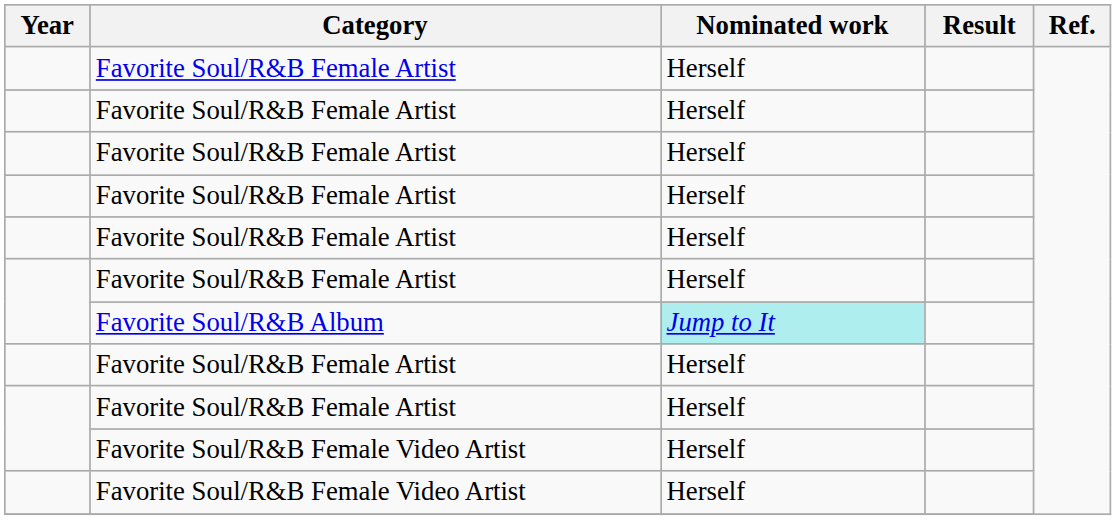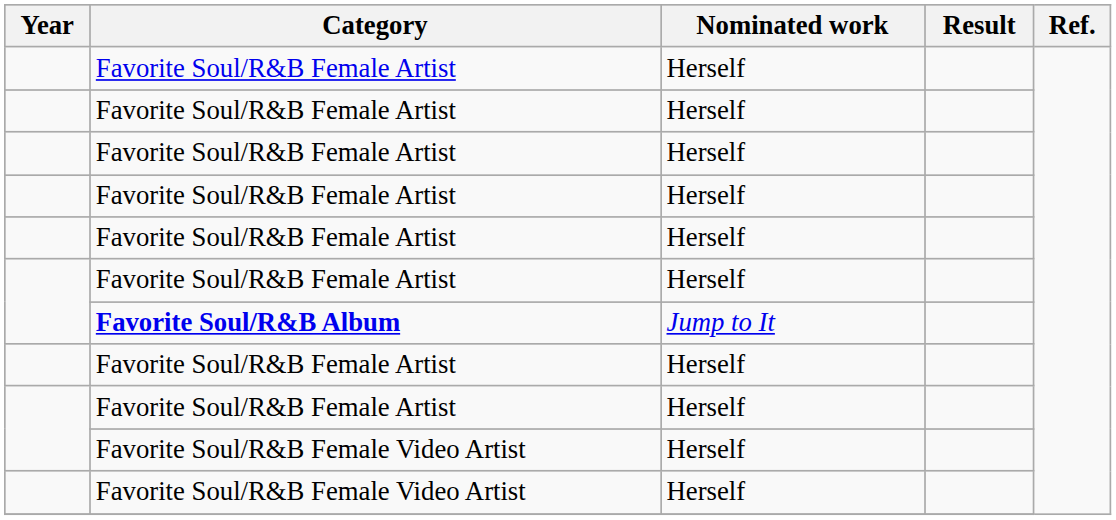(240, 322) normal -> (248, 322) bold
(721, 322) paleturquoise background -> (721, 322) no background
